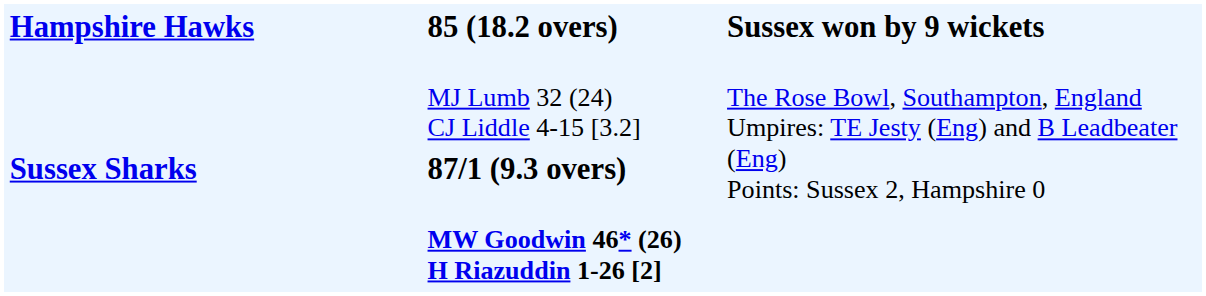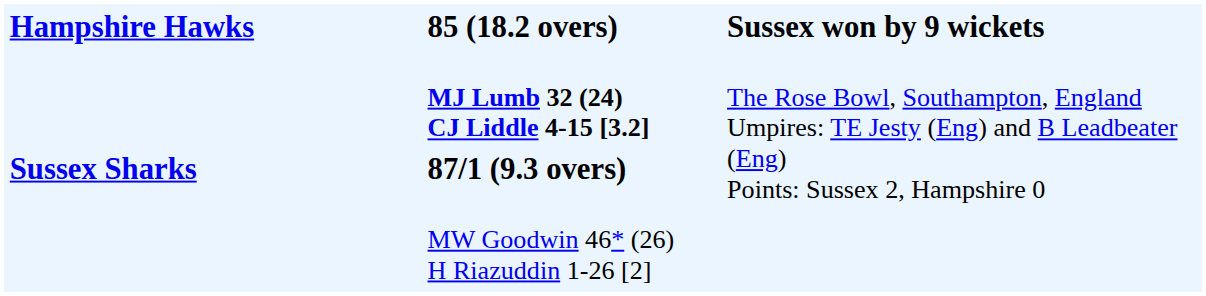(534, 112) normal -> (538, 112) bold
(555, 255) bold -> (551, 255) normal
